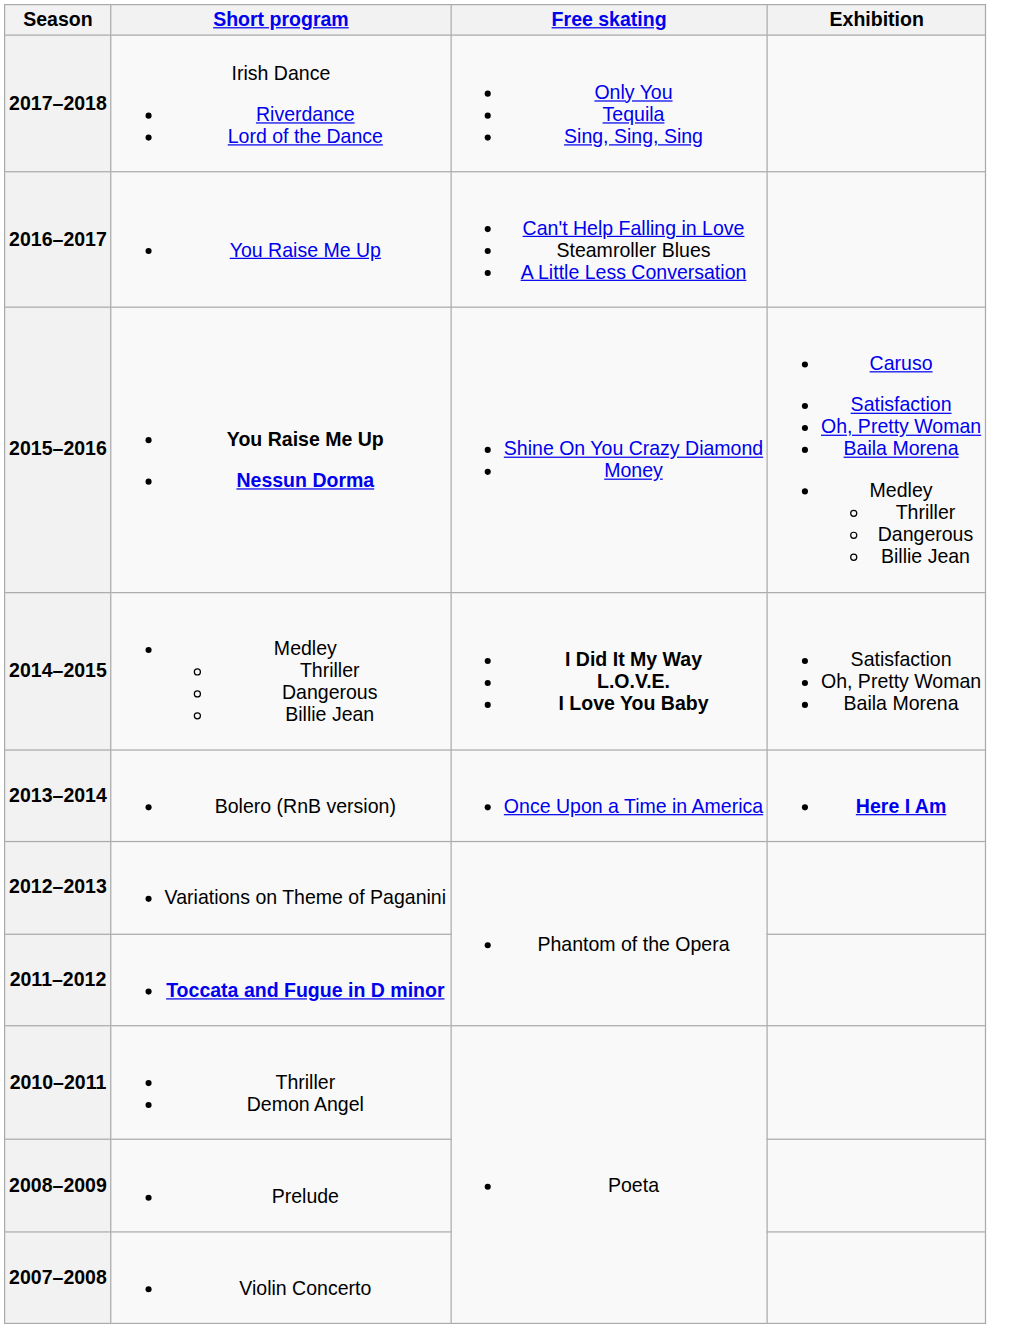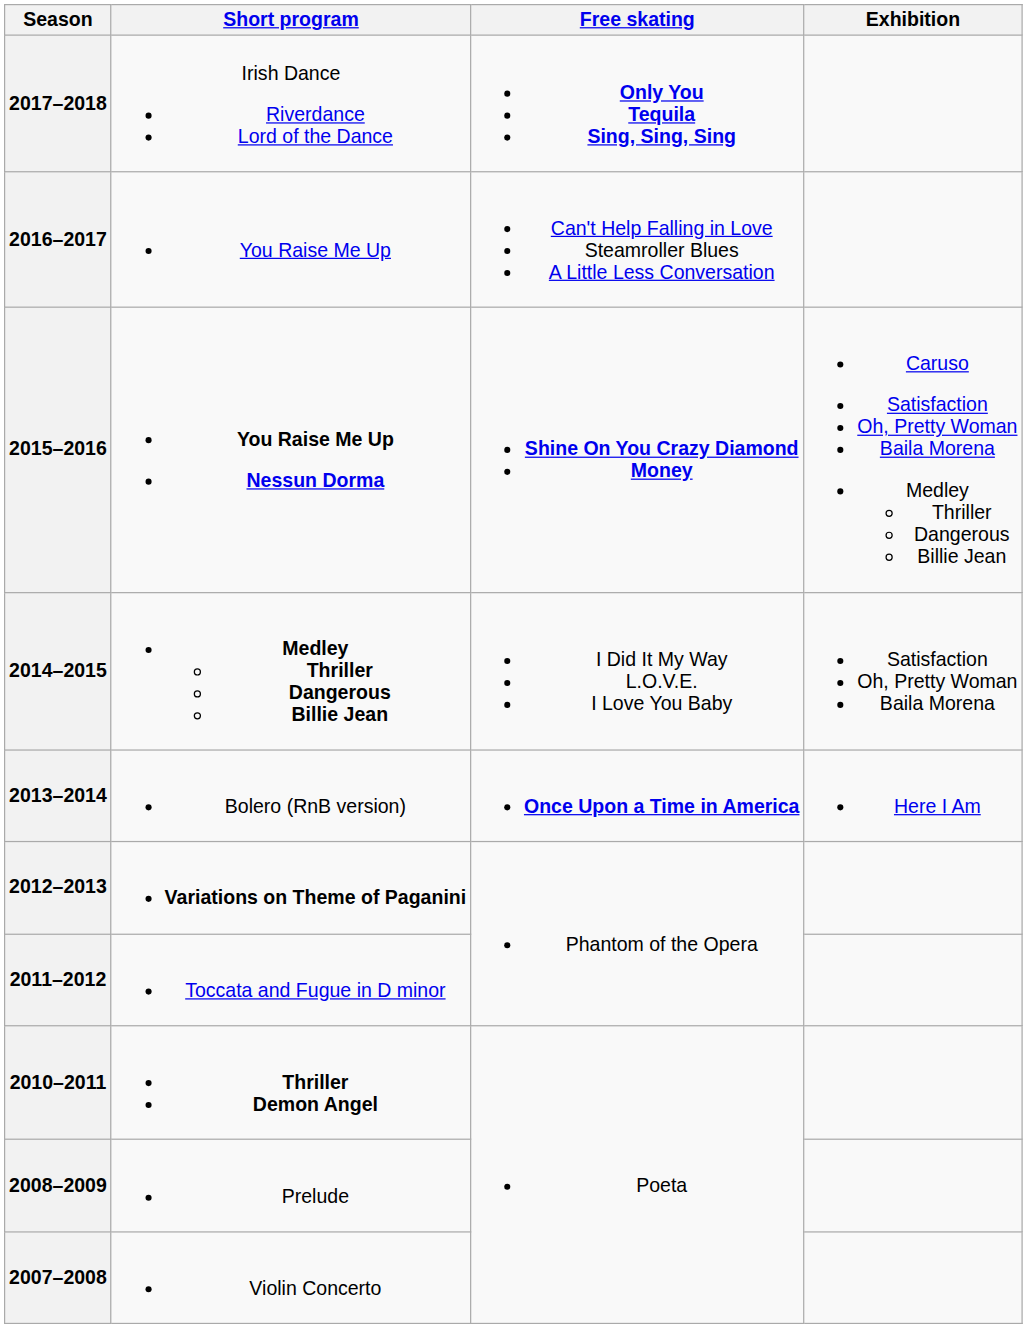(609, 114) normal -> (637, 114) bold
(609, 461) normal -> (637, 461) bold
(281, 682) normal -> (291, 682) bold
(609, 682) bold -> (637, 682) normal
(609, 807) normal -> (637, 807) bold
(877, 807) bold -> (913, 807) normal
(281, 899) normal -> (291, 899) bold
(281, 991) bold -> (291, 991) normal
(281, 1094) normal -> (291, 1094) bold
